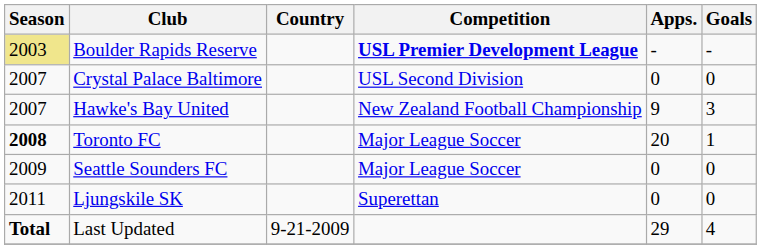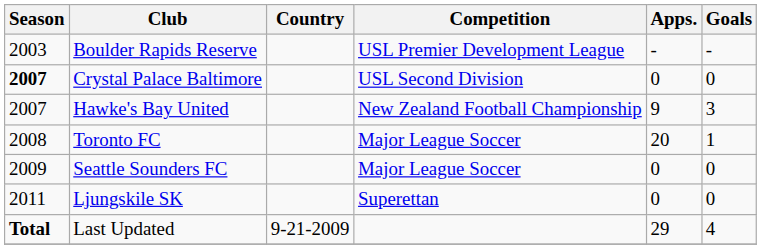(28, 49) khaki background -> (28, 49) no background
(498, 49) bold -> (491, 49) normal
(28, 79) normal -> (28, 79) bold
(28, 139) bold -> (28, 139) normal
